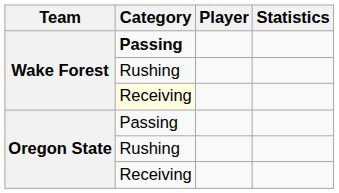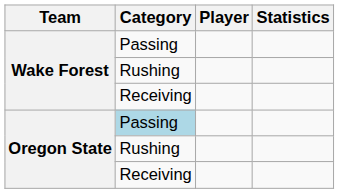(151, 44) bold -> (149, 44) normal
(156, 96) lightyellow background -> (156, 96) no background
(149, 122) no background -> (149, 122) lightblue background
